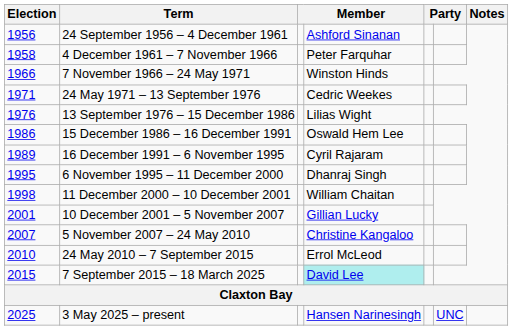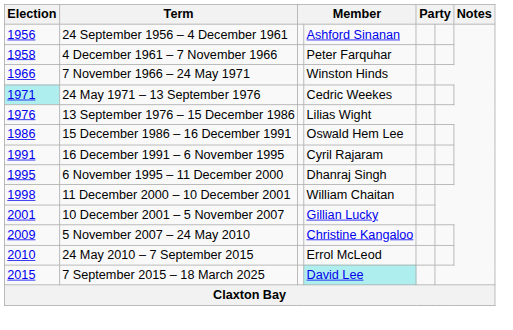(21, 94) no background -> (21, 94) paleturquoise background
(21, 154) 1989 -> (21, 154) 1991
(21, 235) 2007 -> (21, 235) 2009
- row: (123, 315)
